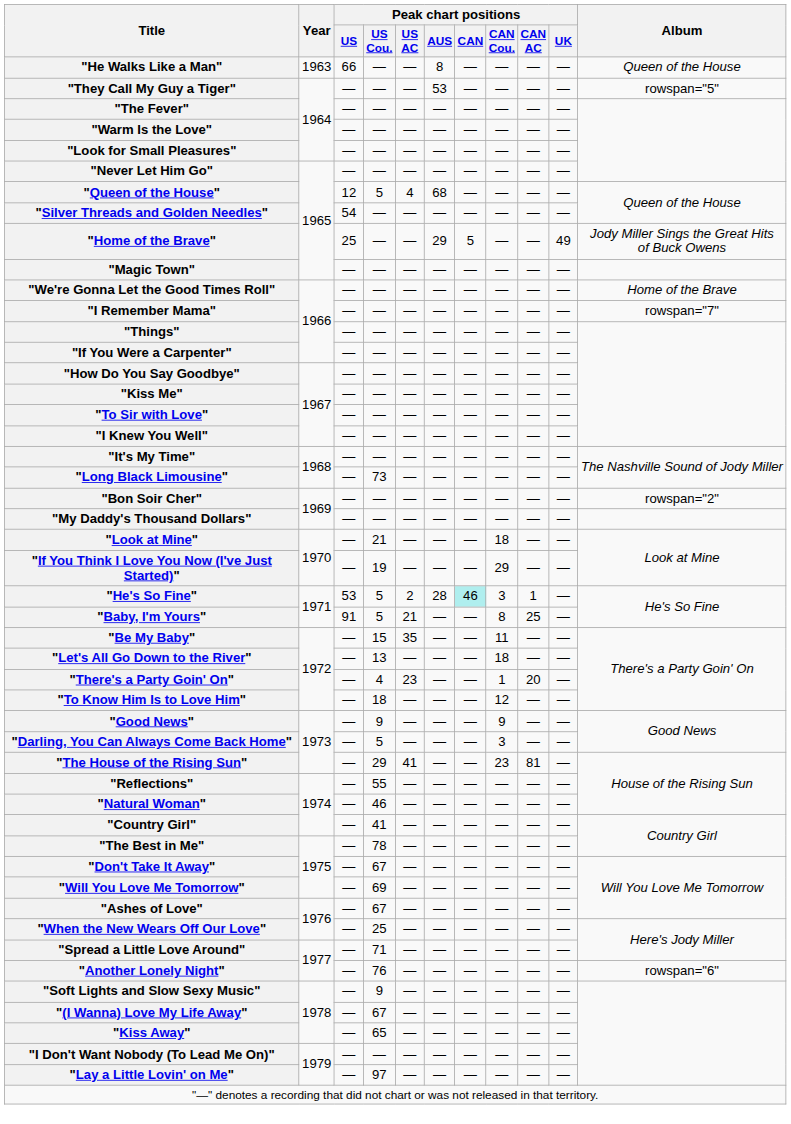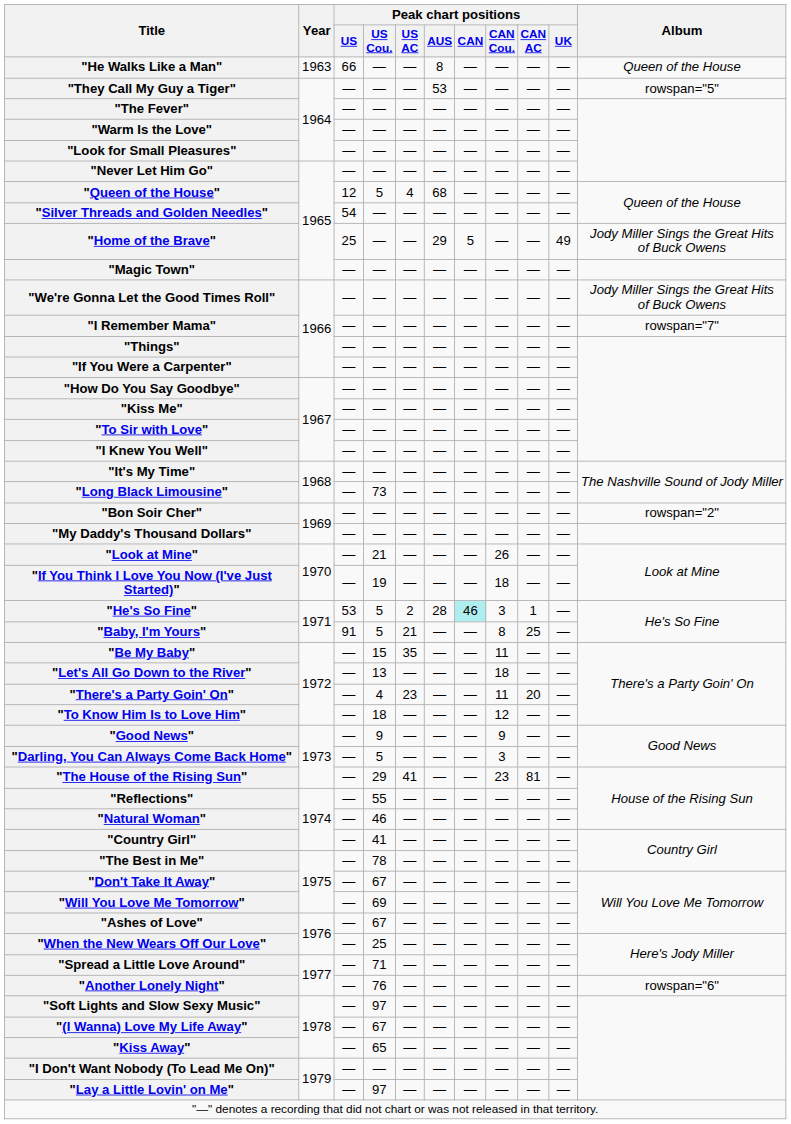(682, 290) Home of the Brave -> (682, 297) Jody Miller Sings the Great Hits of Buck Owens
(502, 540) 18 -> (502, 554) 26
(502, 568) 29 -> (502, 582) 18
(502, 679) 1 -> (502, 694) 11
(379, 991) 9 -> (379, 1006) 97
